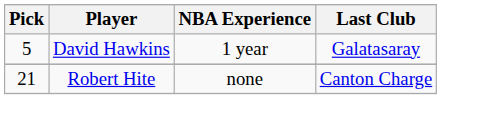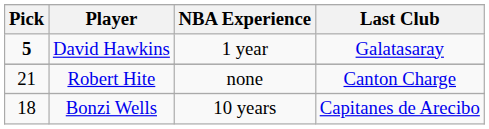(27, 49) normal -> (27, 49) bold
+ row: (111, 108)
